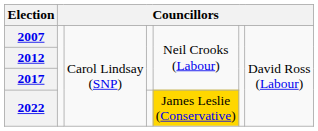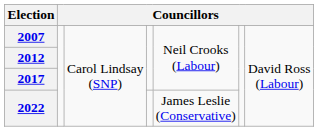(196, 107) gold background -> (196, 107) no background
